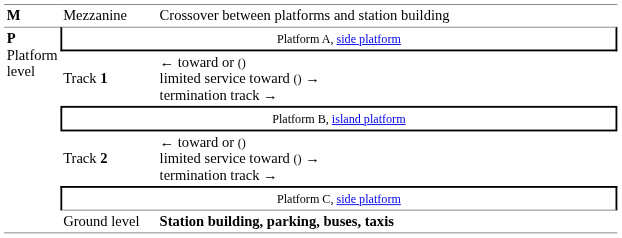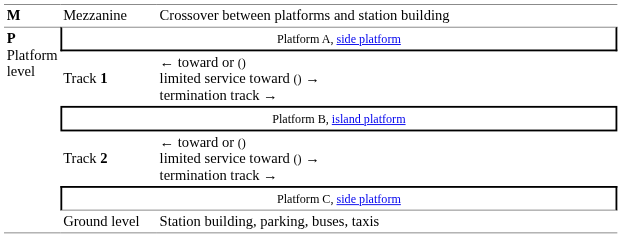(277, 221) bold -> (269, 221) normal
